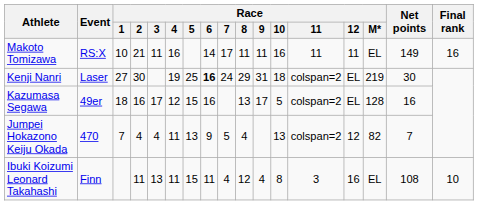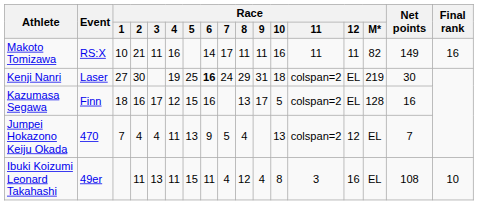(375, 54) EL -> (375, 54) 82
(91, 101) 49er -> (91, 101) Finn
(375, 137) 82 -> (375, 137) EL
(91, 179) Finn -> (91, 179) 49er
